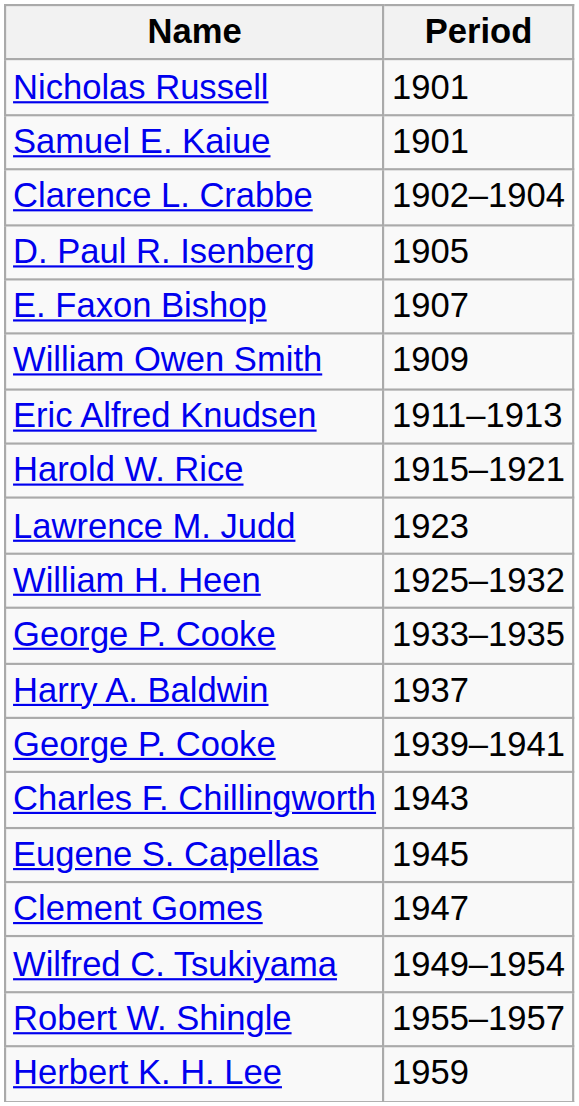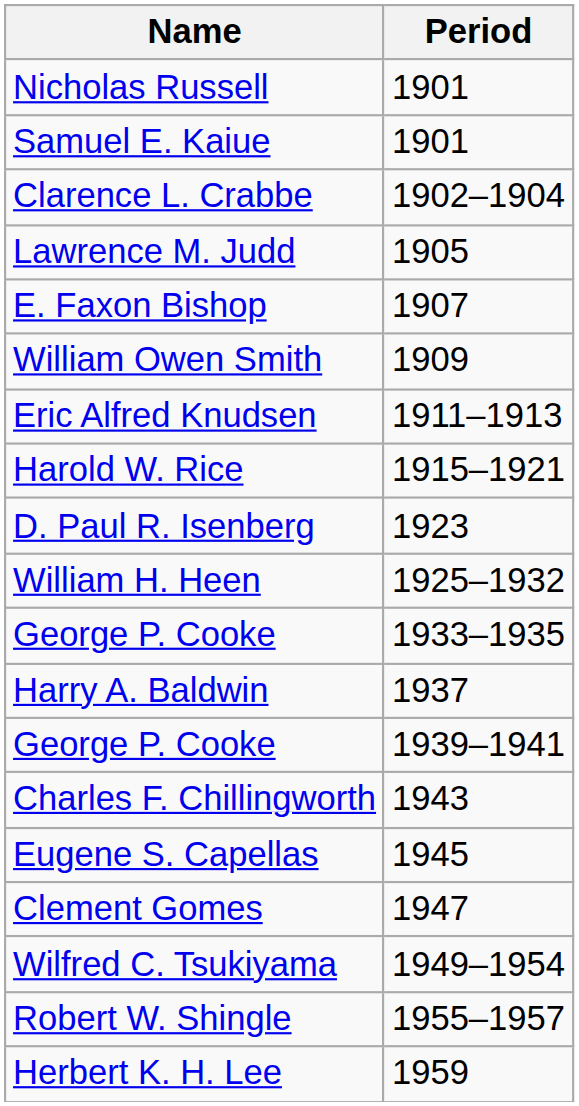(164, 251) D. Paul R. Isenberg -> (154, 251) Lawrence M. Judd
(154, 525) Lawrence M. Judd -> (164, 525) D. Paul R. Isenberg
